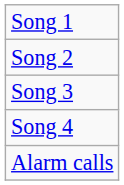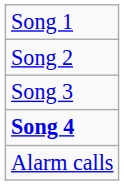(42, 127) normal -> (43, 127) bold
